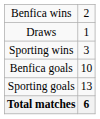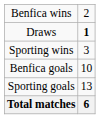(86, 31) normal -> (86, 31) bold
